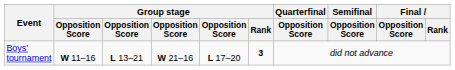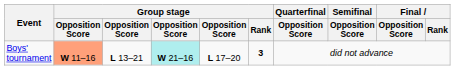(78, 58) no background -> (78, 58) lightsalmon background
(175, 58) no background -> (175, 58) paleturquoise background
